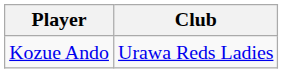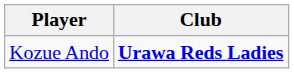(196, 51) normal -> (201, 51) bold
